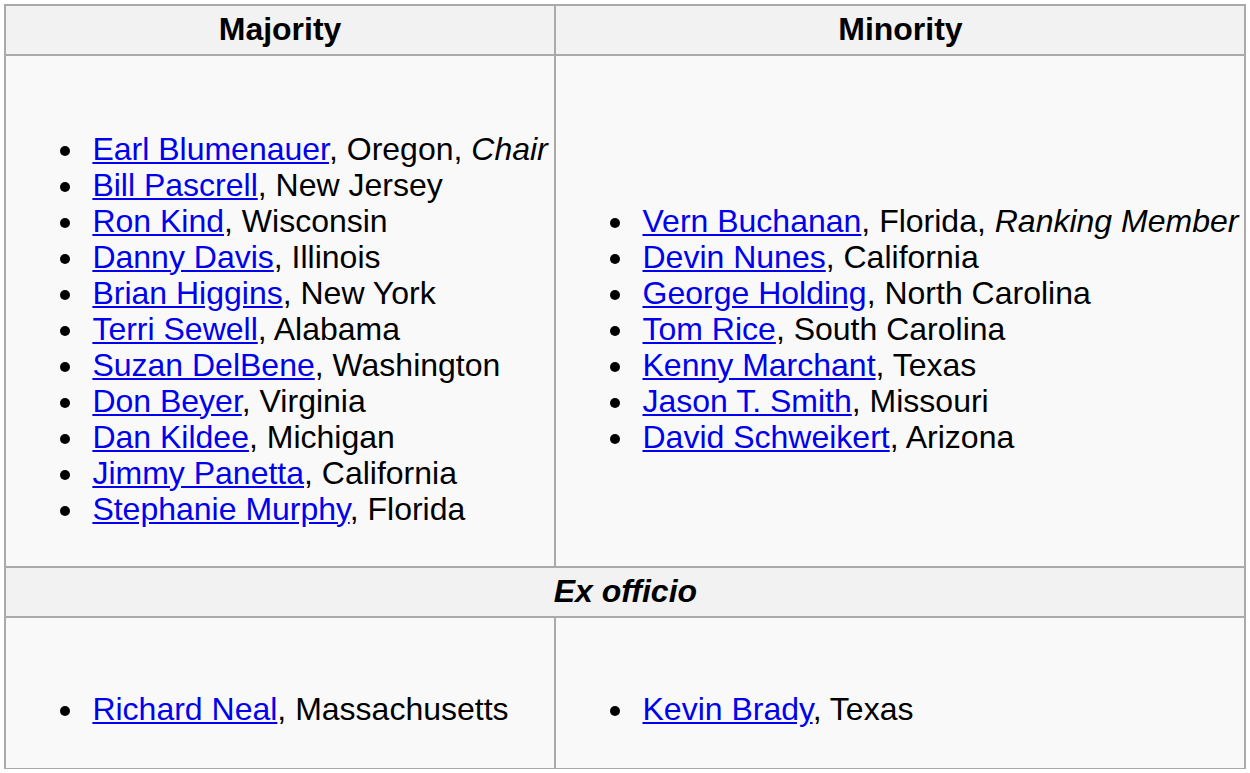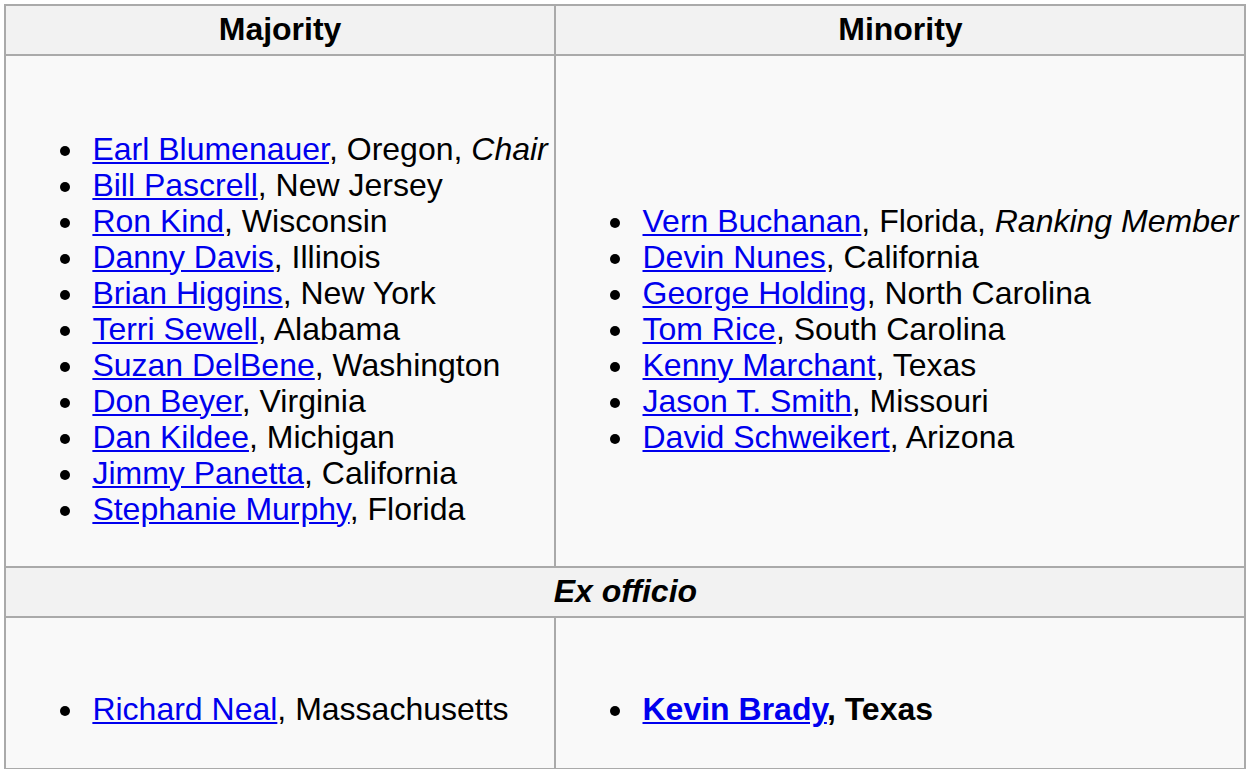(900, 711) normal -> (900, 711) bold
